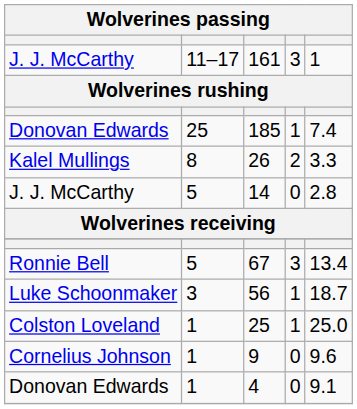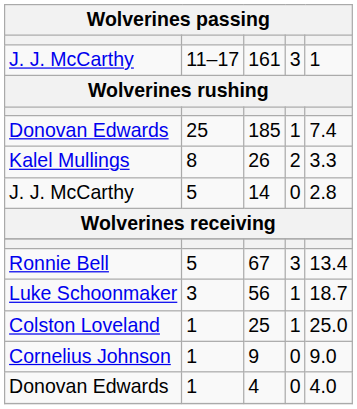(323, 356) 9.6 -> (323, 356) 9.0
(323, 387) 9.1 -> (323, 387) 4.0
